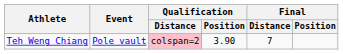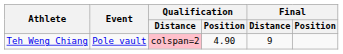(224, 41) 3.90 -> (224, 41) 4.90
(270, 41) 7 -> (270, 41) 9
